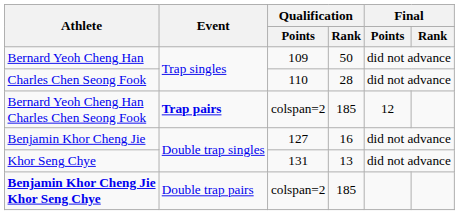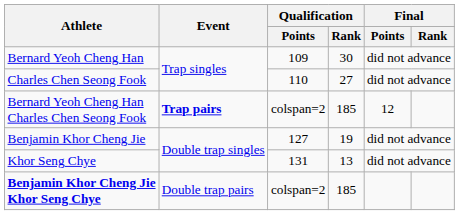(346, 58) 50 -> (346, 58) 30
(346, 80) 28 -> (346, 80) 27
(346, 139) 16 -> (346, 139) 19
